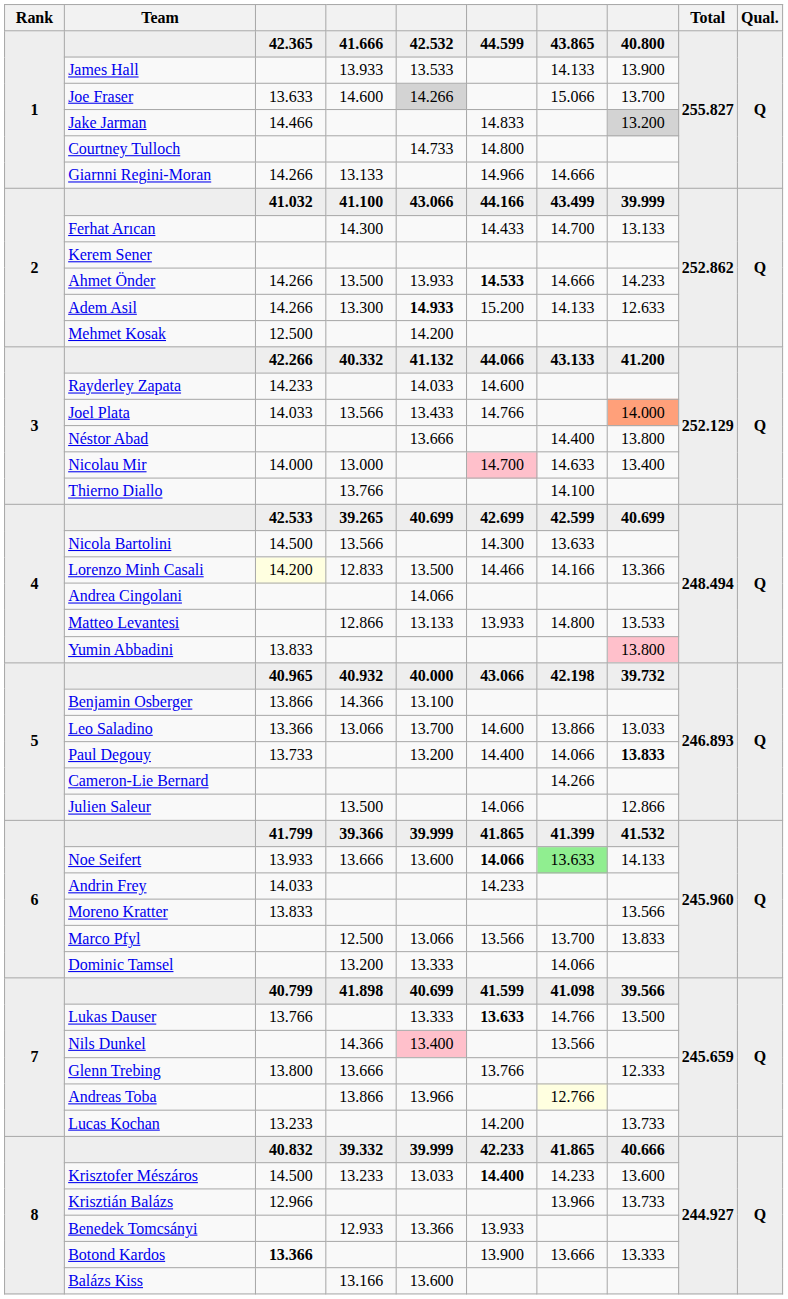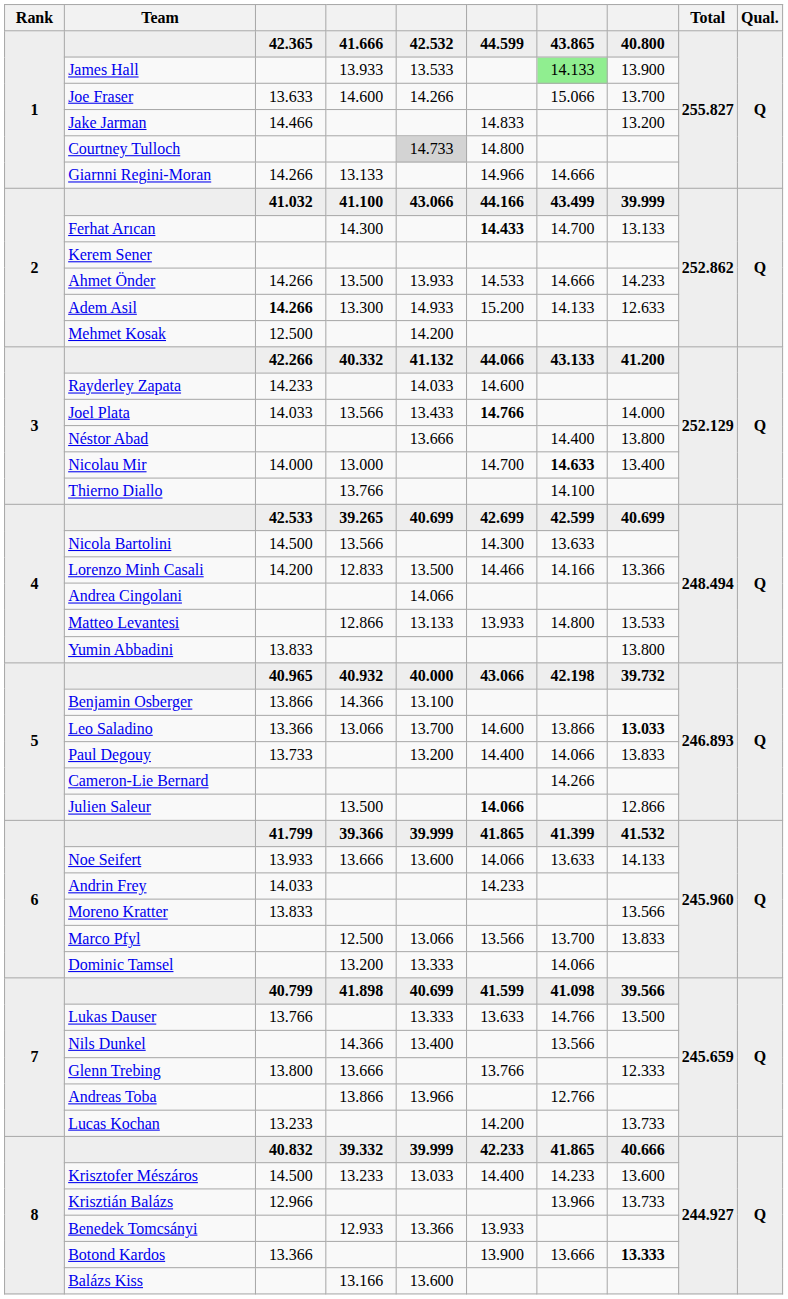(572, 70) no background -> (572, 70) lightgreen background
(432, 96) lightgrey background -> (432, 96) no background
(643, 123) lightgrey background -> (643, 123) no background
(432, 149) no background -> (432, 149) lightgrey background
(502, 228) normal -> (502, 228) bold
(502, 281) bold -> (502, 281) normal
(291, 307) normal -> (291, 307) bold
(432, 307) bold -> (432, 307) normal
(502, 412) normal -> (502, 412) bold
(643, 412) lightsalmon background -> (643, 412) no background
(502, 465) pink background -> (502, 465) no background
(572, 465) normal -> (572, 465) bold
(291, 570) lightyellow background -> (291, 570) no background
(643, 649) pink background -> (643, 649) no background
(643, 728) normal -> (643, 728) bold
(643, 754) bold -> (643, 754) normal
(502, 807) normal -> (502, 807) bold
(502, 859) bold -> (502, 859) normal
(572, 859) lightgreen background -> (572, 859) no background
(502, 1017) bold -> (502, 1017) normal
(432, 1044) pink background -> (432, 1044) no background
(572, 1096) lightyellow background -> (572, 1096) no background
(502, 1175) bold -> (502, 1175) normal
(291, 1254) bold -> (291, 1254) normal
(643, 1254) normal -> (643, 1254) bold
